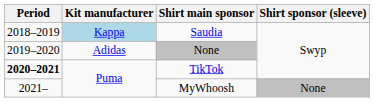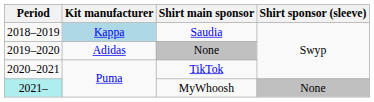(33, 69) bold -> (33, 69) normal
(33, 87) no background -> (33, 87) paleturquoise background
